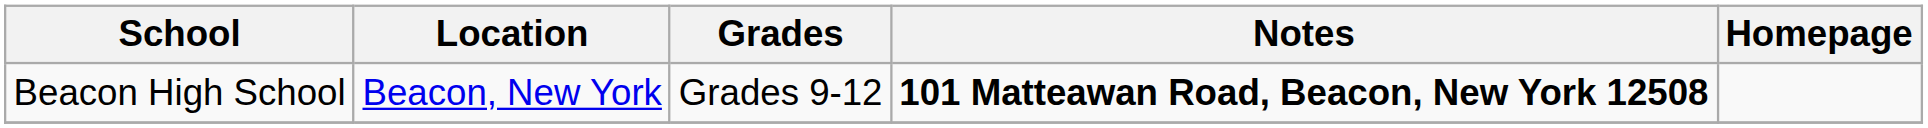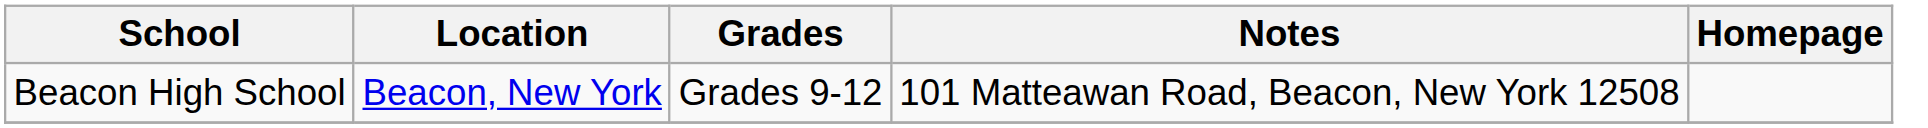(1304, 92) bold -> (1289, 92) normal
